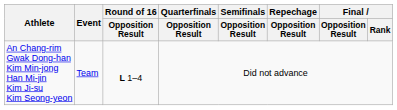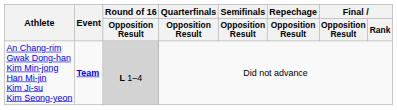(87, 73) normal -> (88, 73) bold
(131, 78) no background -> (131, 78) lightgrey background
